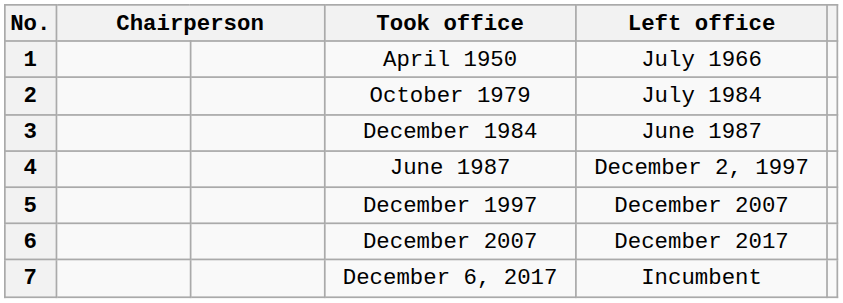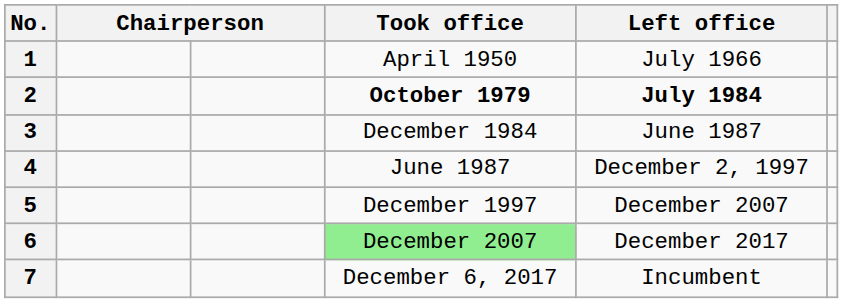(450, 96) normal -> (450, 96) bold
(702, 96) normal -> (702, 96) bold
(450, 242) no background -> (450, 242) lightgreen background
